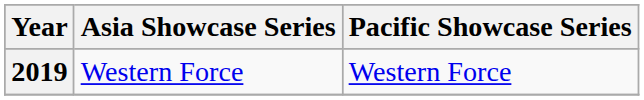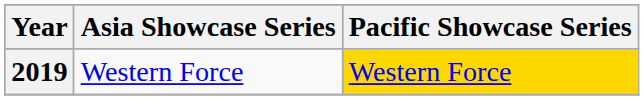(430, 71) no background -> (430, 71) gold background
